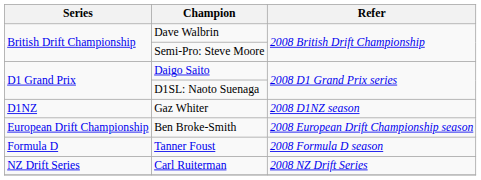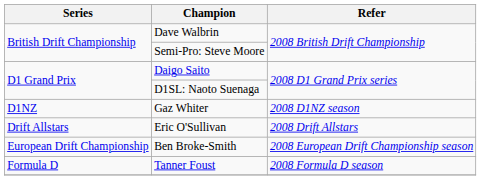+ row: (190, 127)
- row: (190, 165)
